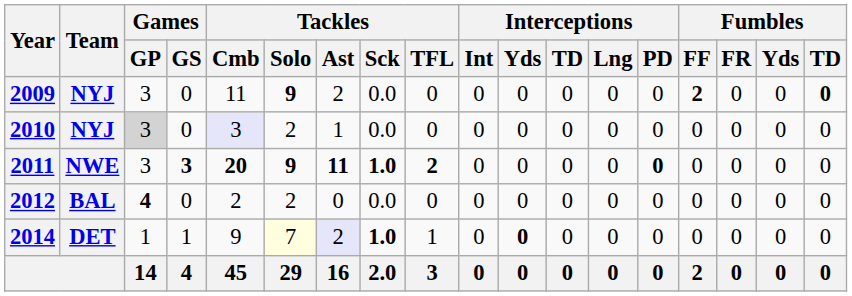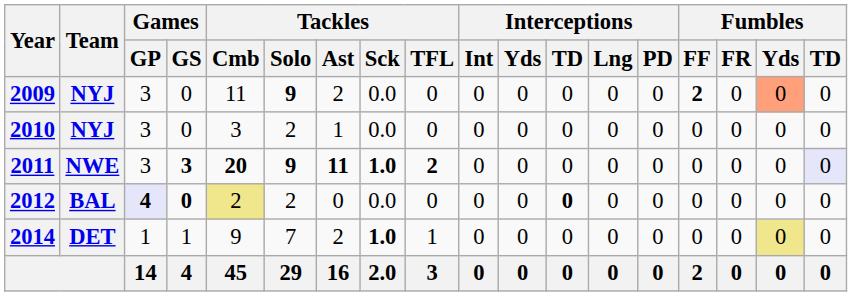(781, 93) no background -> (781, 93) lightsalmon background
(825, 93) bold -> (825, 93) normal
(145, 129) lightgrey background -> (145, 129) no background
(236, 129) lavender background -> (236, 129) no background
(658, 165) bold -> (658, 165) normal
(825, 165) no background -> (825, 165) lavender background
(145, 201) no background -> (145, 201) lavender background
(187, 201) normal -> (187, 201) bold
(236, 201) no background -> (236, 201) khaki background
(567, 201) normal -> (567, 201) bold
(291, 237) lightyellow background -> (291, 237) no background
(338, 237) lavender background -> (338, 237) no background
(523, 237) bold -> (523, 237) normal
(781, 237) no background -> (781, 237) khaki background
